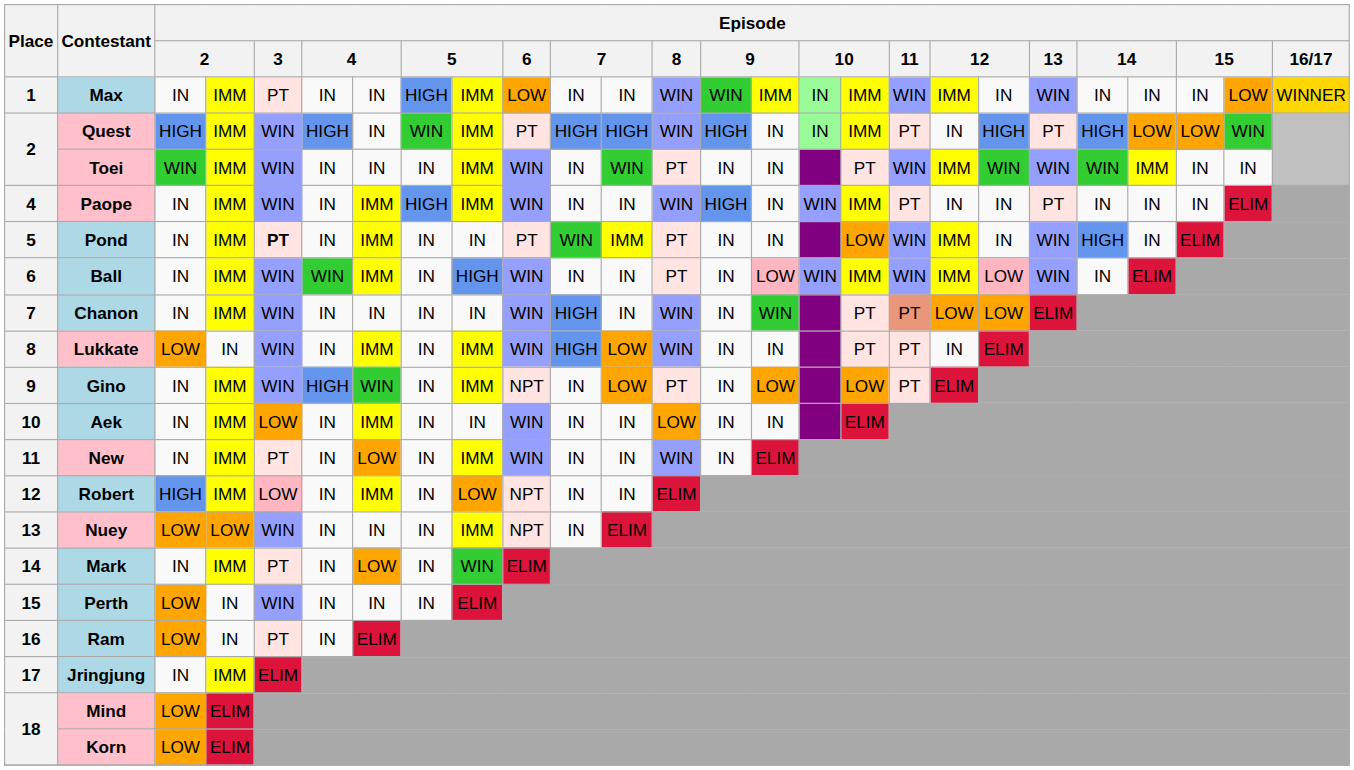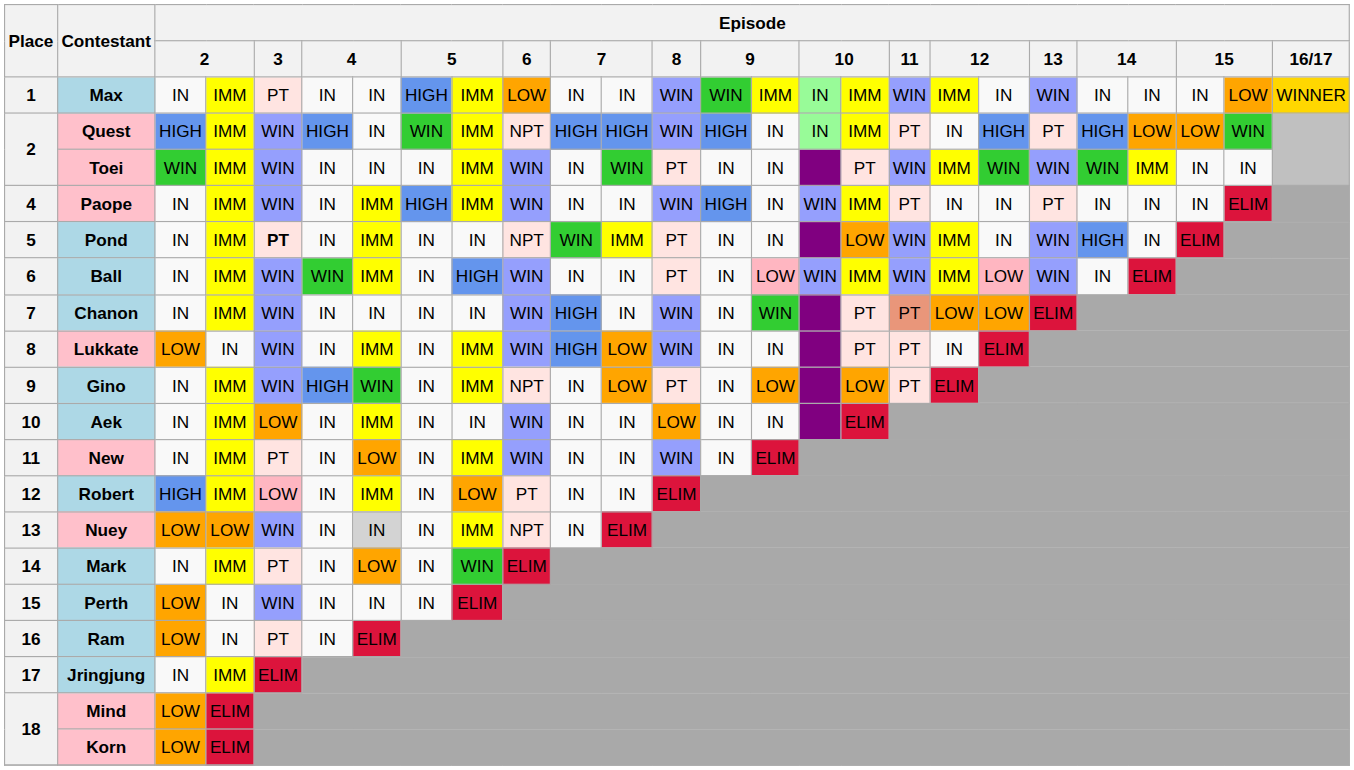(527, 132) PT -> (527, 132) NPT
(527, 240) PT -> (527, 240) NPT
(527, 494) NPT -> (527, 494) PT
(377, 530) no background -> (377, 530) lightgrey background
